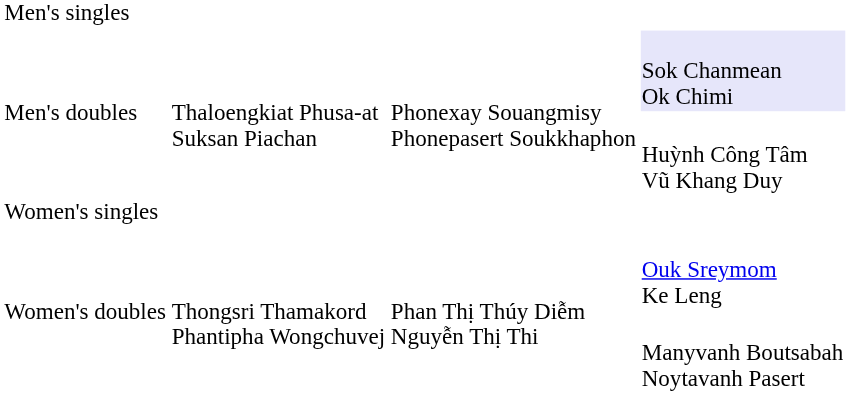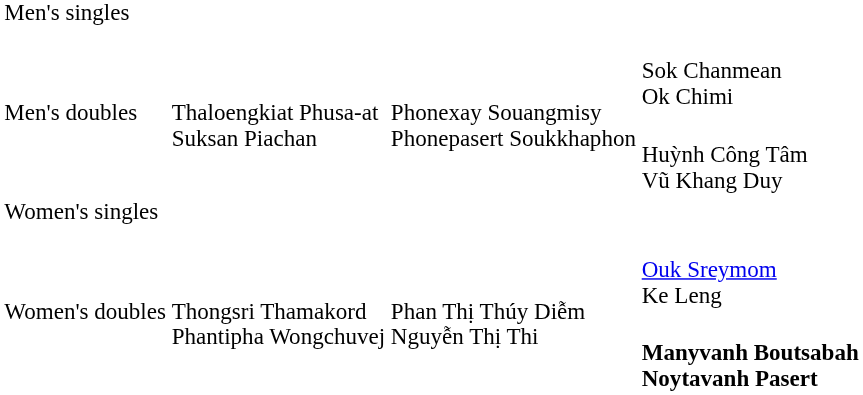(712, 83) lavender background -> (712, 83) no background
(742, 365) normal -> (750, 365) bold
